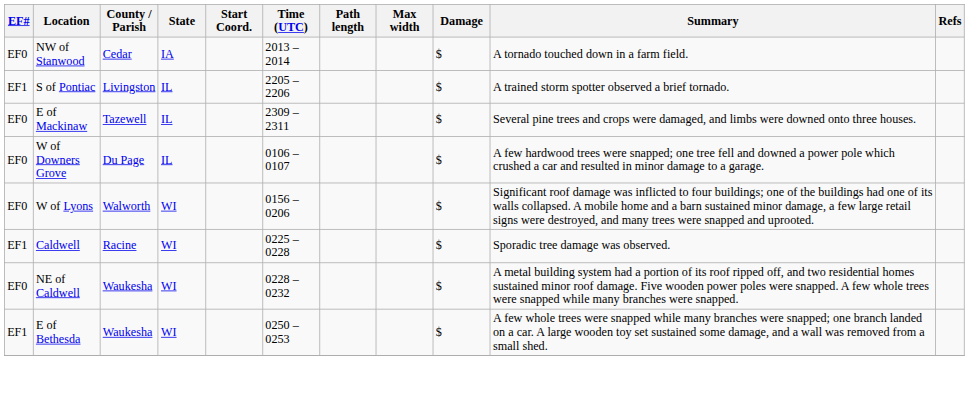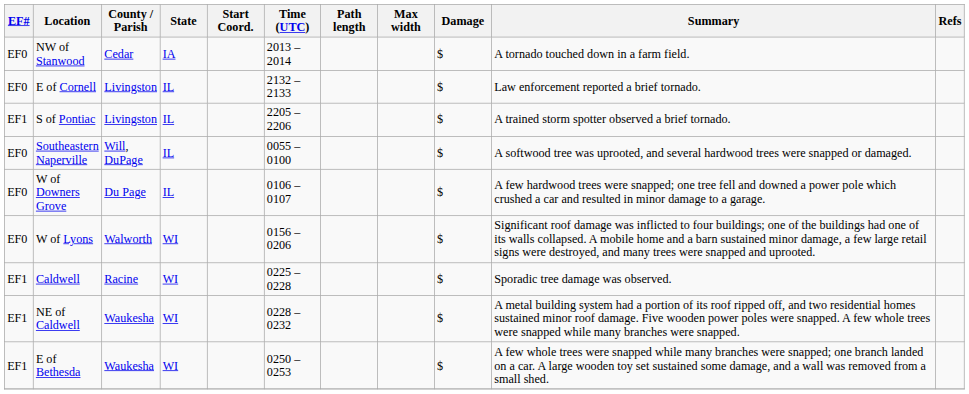+ row: (66, 86)
- row: (62, 119)
+ row: (67, 152)
(17, 285) EF0 -> (17, 318) EF1
